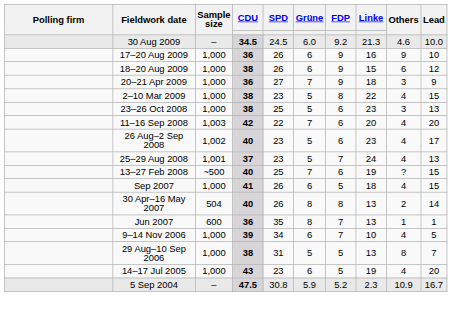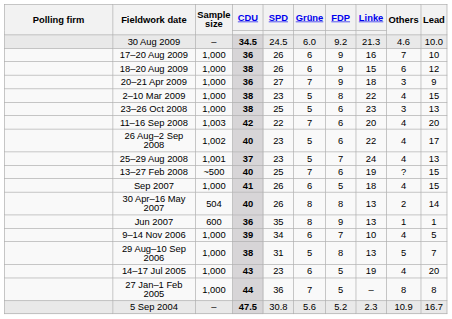(404, 55) 9 -> (404, 55) 7
(371, 141) 23 -> (371, 141) 22
(341, 222) 7 -> (341, 222) 9
(341, 253) 5 -> (341, 253) 8
(404, 253) 8 -> (404, 253) 5
+ row: (154, 289)
(310, 285) 5.9 -> (310, 308) 5.6
